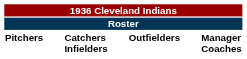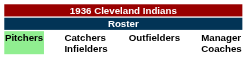(24, 37) no background -> (24, 37) lightgreen background
